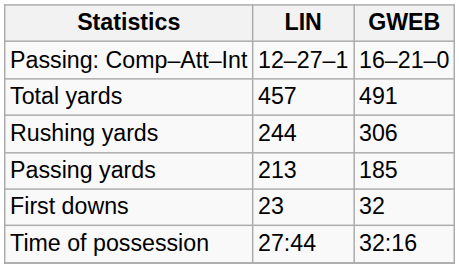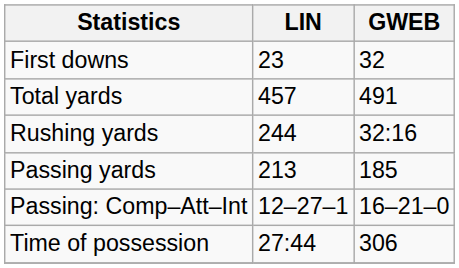rows swapped: (69, 207) <-> (129, 59)
(378, 133) 306 -> (388, 133) 32:16
(388, 243) 32:16 -> (378, 243) 306
